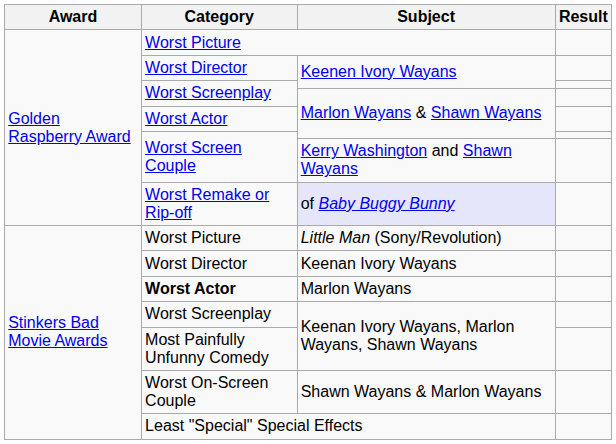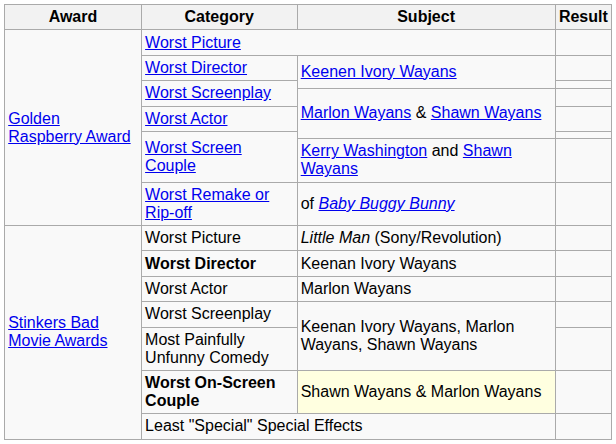(378, 203) lavender background -> (378, 203) no background
(196, 263) normal -> (201, 263) bold
(190, 288) bold -> (186, 288) normal
(207, 392) normal -> (210, 392) bold
(421, 392) no background -> (421, 392) lightyellow background
